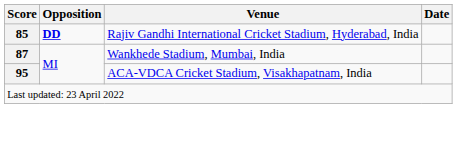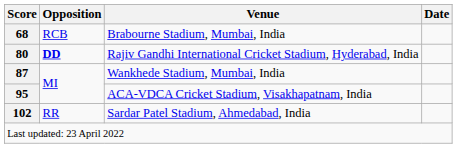+ row: (196, 34)
(22, 34) 85 -> (22, 53) 80
+ row: (209, 113)
